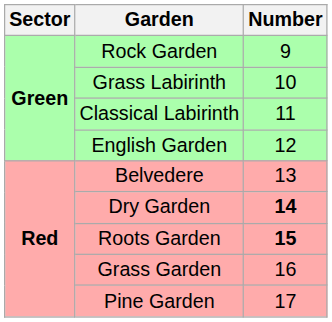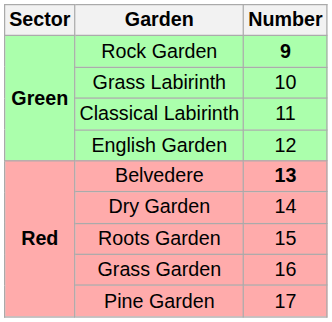(285, 51) normal -> (285, 51) bold
(285, 176) normal -> (285, 176) bold
(285, 207) bold -> (285, 207) normal
(285, 238) bold -> (285, 238) normal
